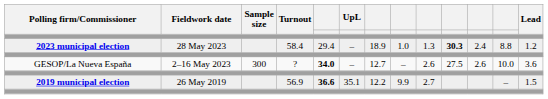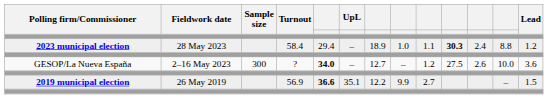(429, 45) 1.3 -> (429, 45) 1.1
(429, 64) 2.6 -> (429, 64) 1.2
